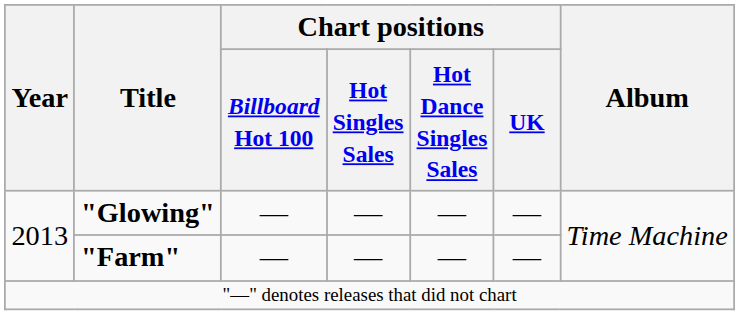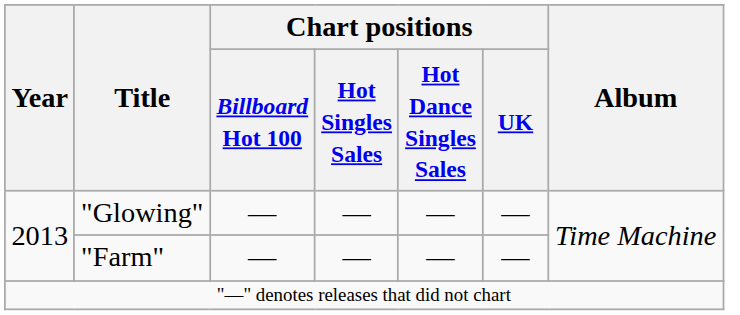(148, 212) bold -> (142, 212) normal
(131, 257) bold -> (123, 257) normal
